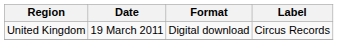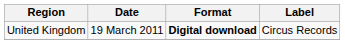(209, 30) normal -> (213, 30) bold
